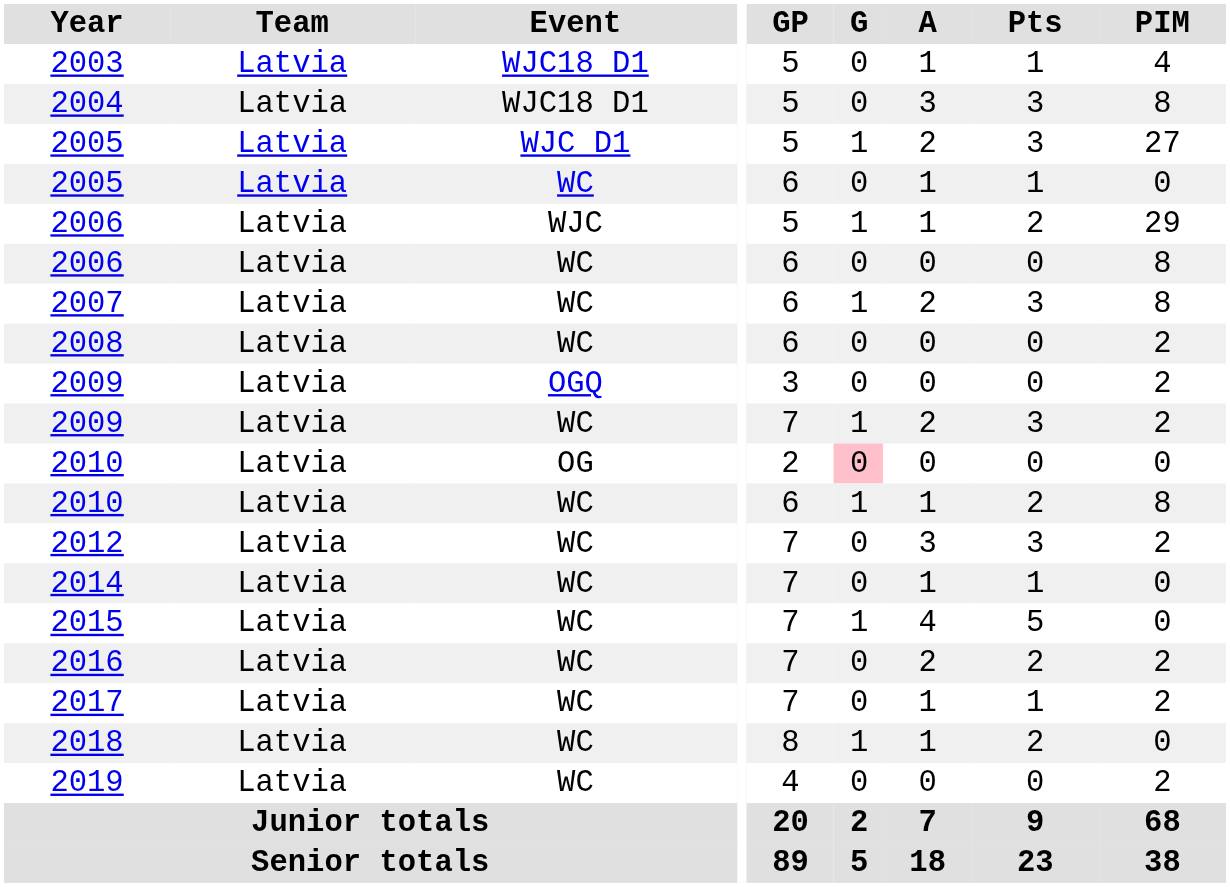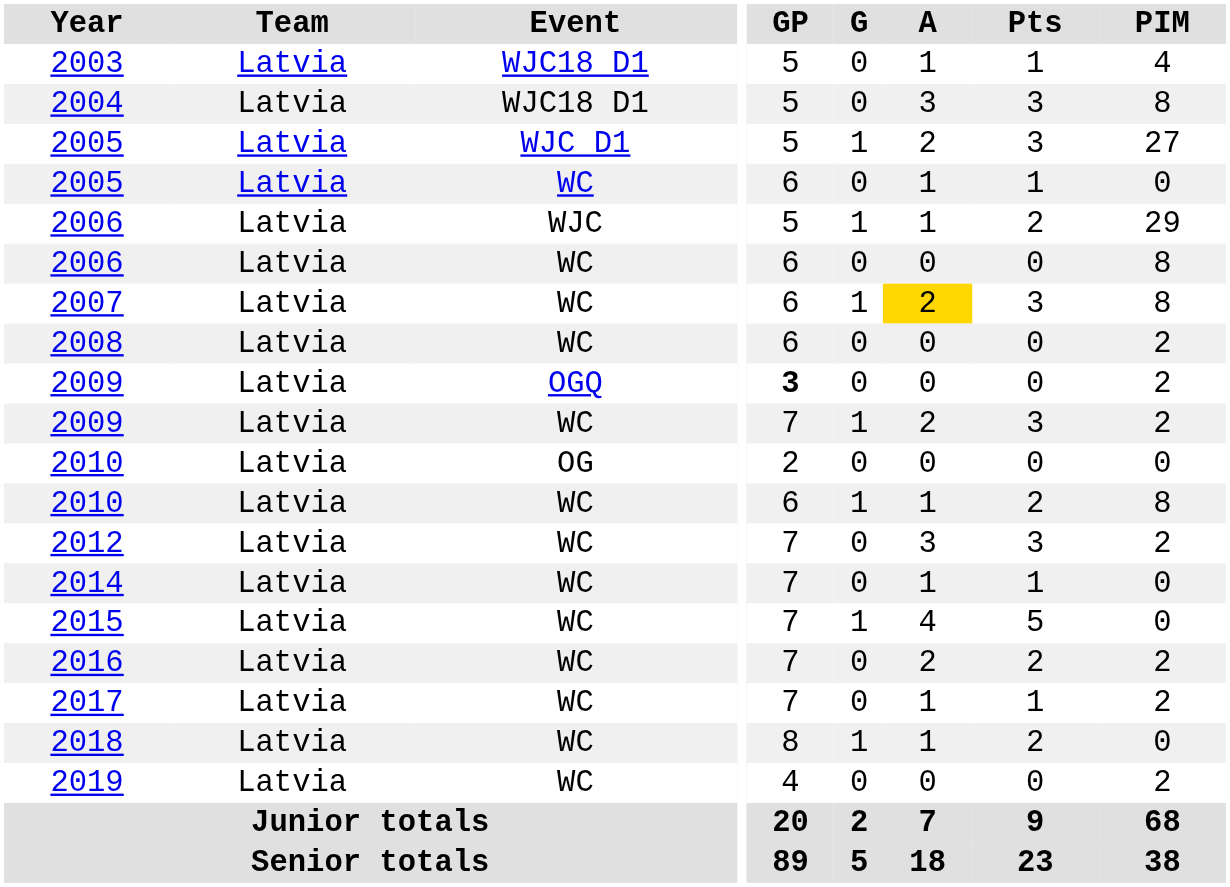(928, 304) no background -> (928, 304) gold background
(791, 384) normal -> (791, 384) bold
(859, 463) pink background -> (859, 463) no background
